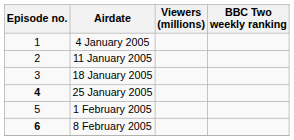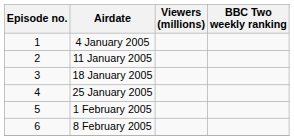(37, 93) bold -> (37, 93) normal
(37, 127) bold -> (37, 127) normal
